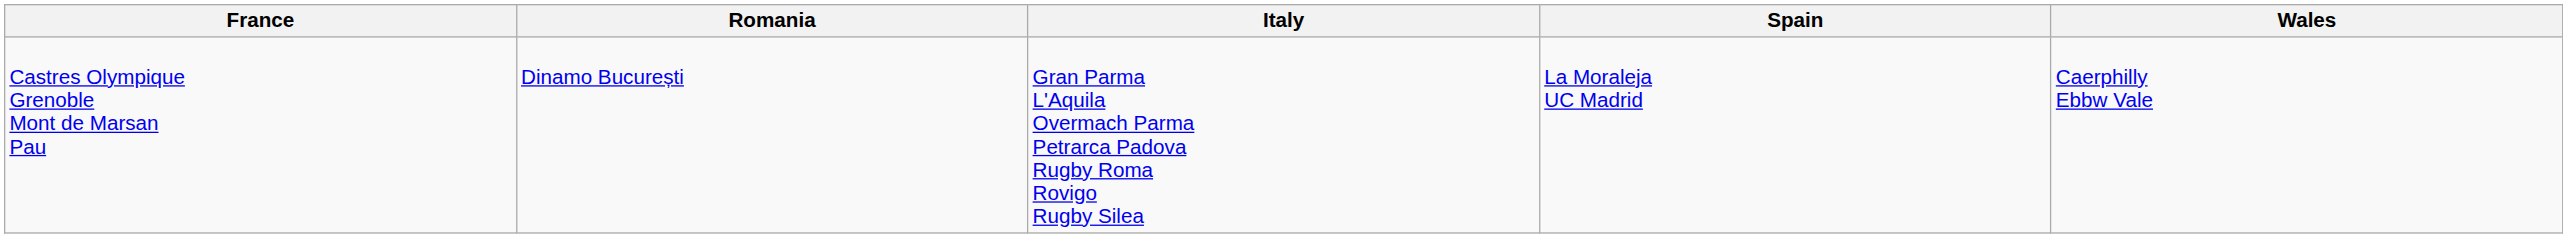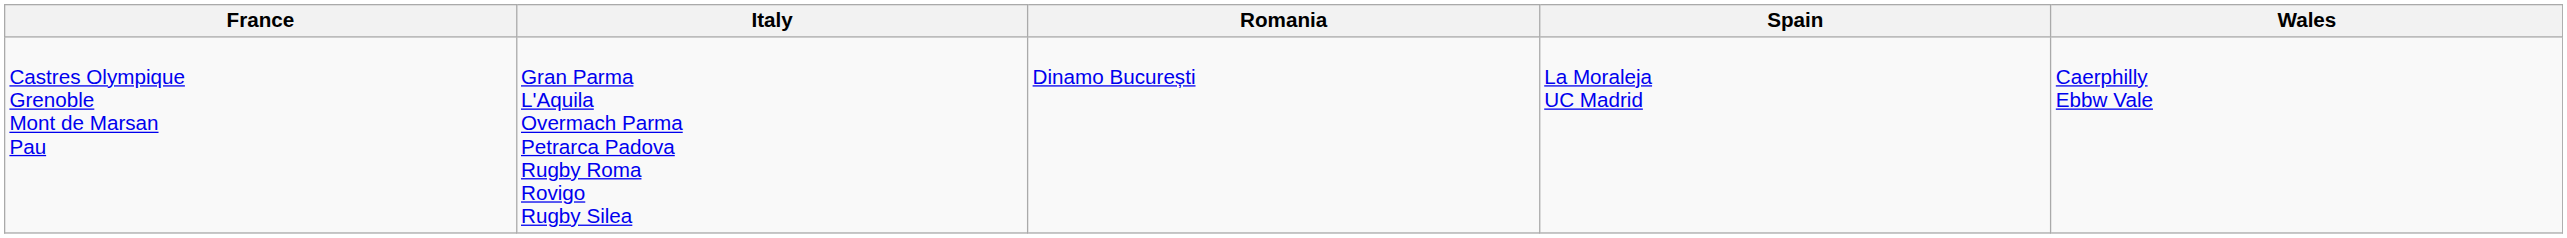columns swapped: (1284, 20) <-> (772, 20)
